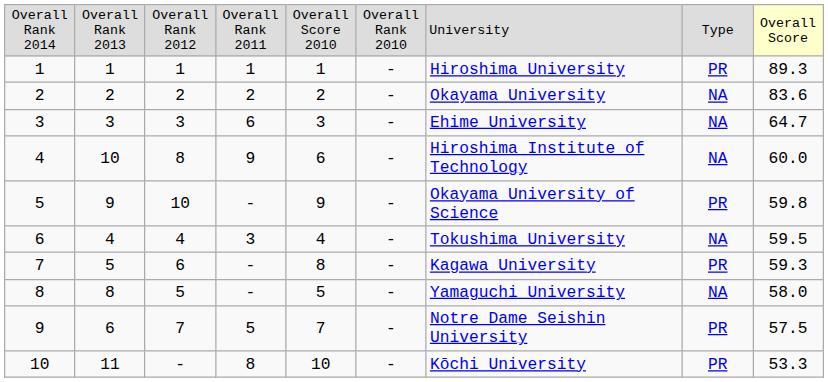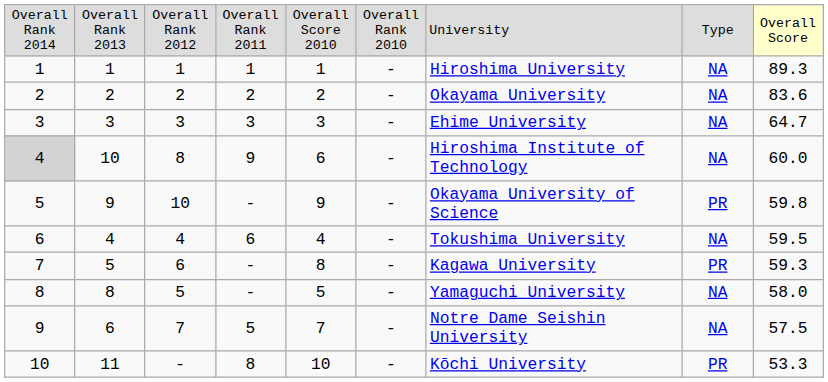(718, 69) PR -> (718, 69) NA
(250, 122) 6 -> (250, 122) 3
(40, 158) no background -> (40, 158) lightgrey background
(250, 239) 3 -> (250, 239) 6
(718, 328) PR -> (718, 328) NA
